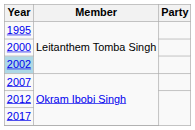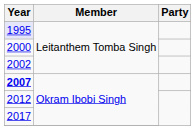(19, 30) no background -> (19, 30) lavender background
(19, 64) lightblue background -> (19, 64) no background
(19, 82) normal -> (19, 82) bold
